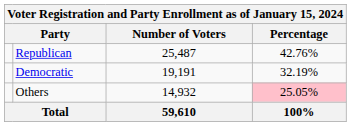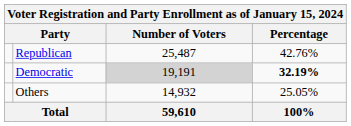(179, 72) no background -> (179, 72) lightgrey background
(299, 72) normal -> (299, 72) bold
(299, 92) pink background -> (299, 92) no background
